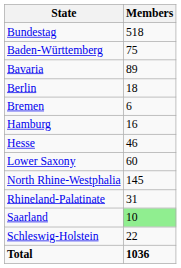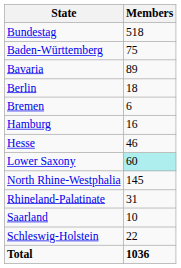(132, 161) no background -> (132, 161) paleturquoise background
(132, 217) lightgreen background -> (132, 217) no background
